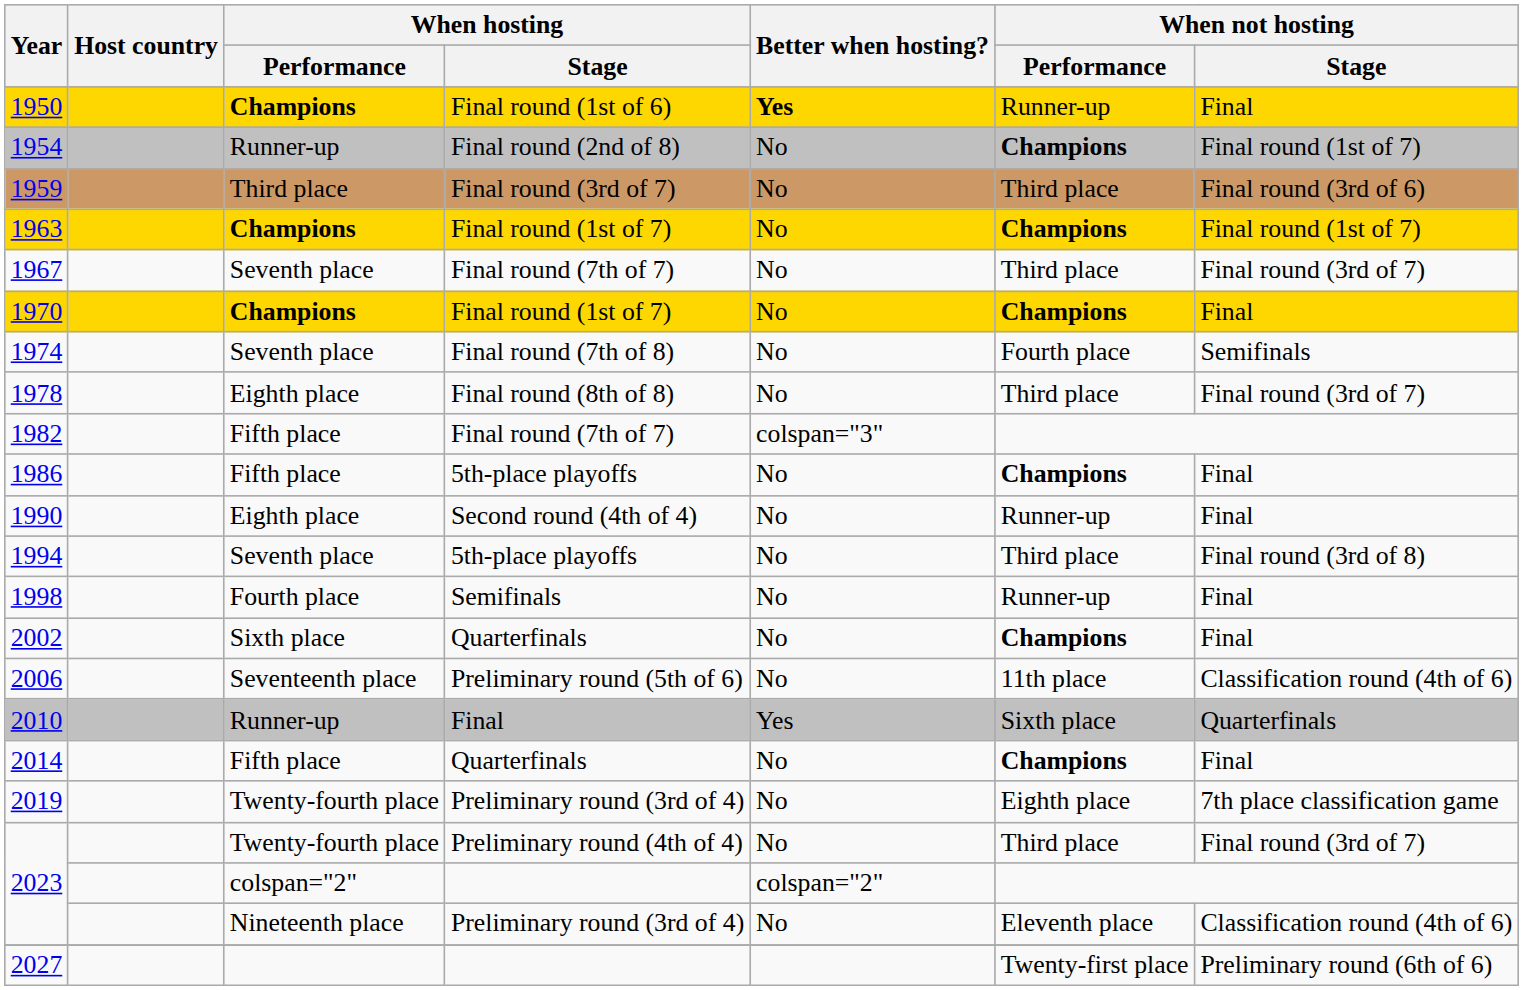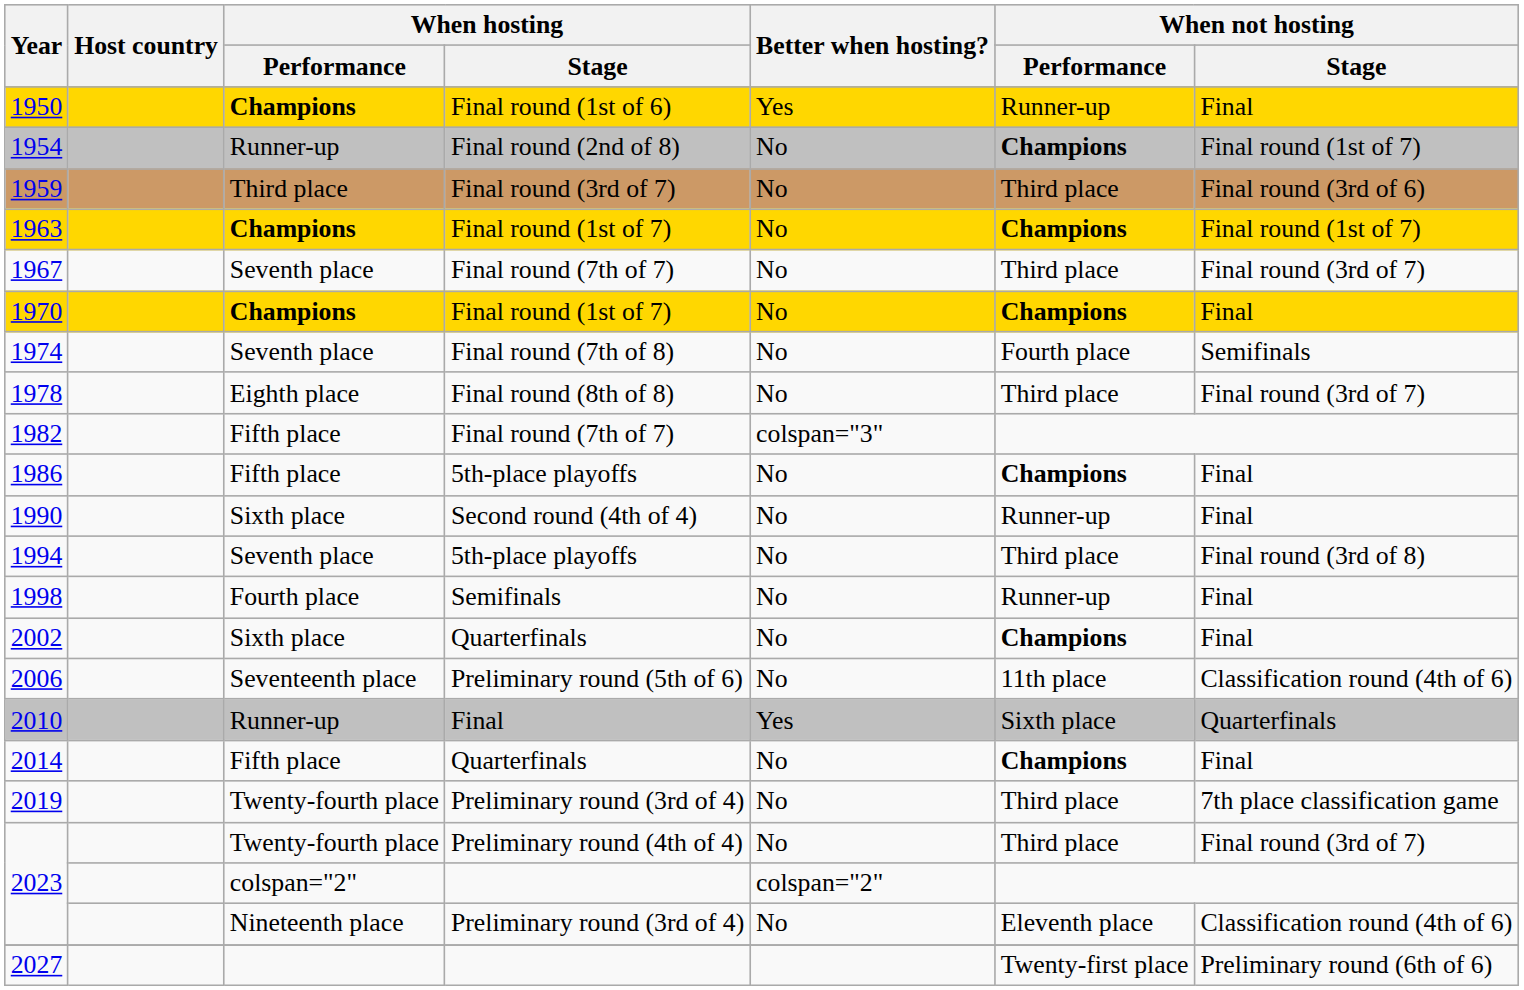(775, 106) bold -> (775, 106) normal
(295, 515) Eighth place -> (287, 515) Sixth place
(1066, 801) Eighth place -> (1060, 801) Third place
